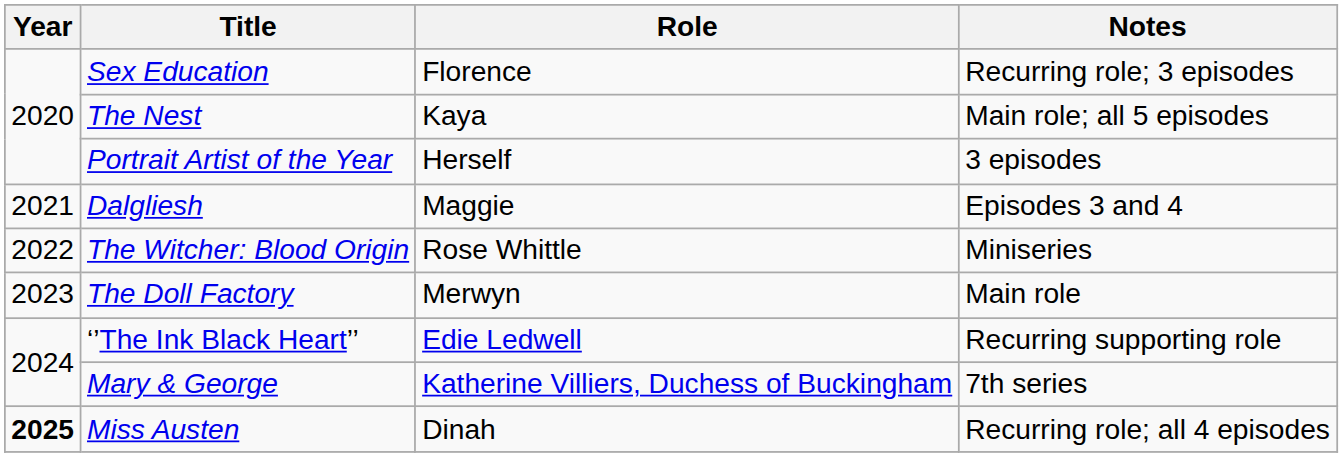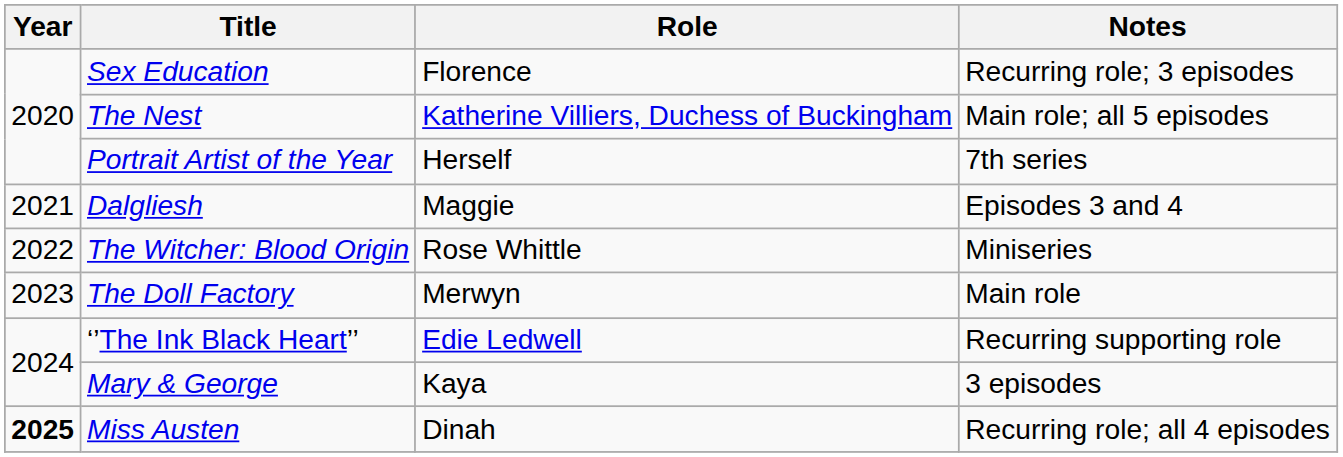(454, 116) Kaya -> (687, 116) Katherine Villiers, Duchess of Buckingham
(1033, 160) 3 episodes -> (1026, 160) 7th series
(687, 384) Katherine Villiers, Duchess of Buckingham -> (454, 384) Kaya
(1026, 384) 7th series -> (1033, 384) 3 episodes
